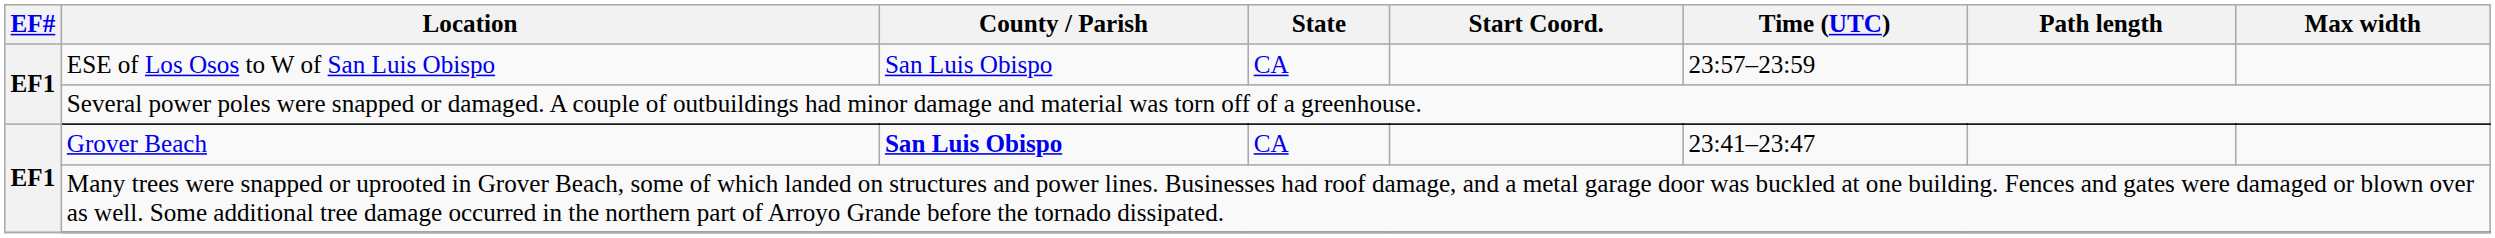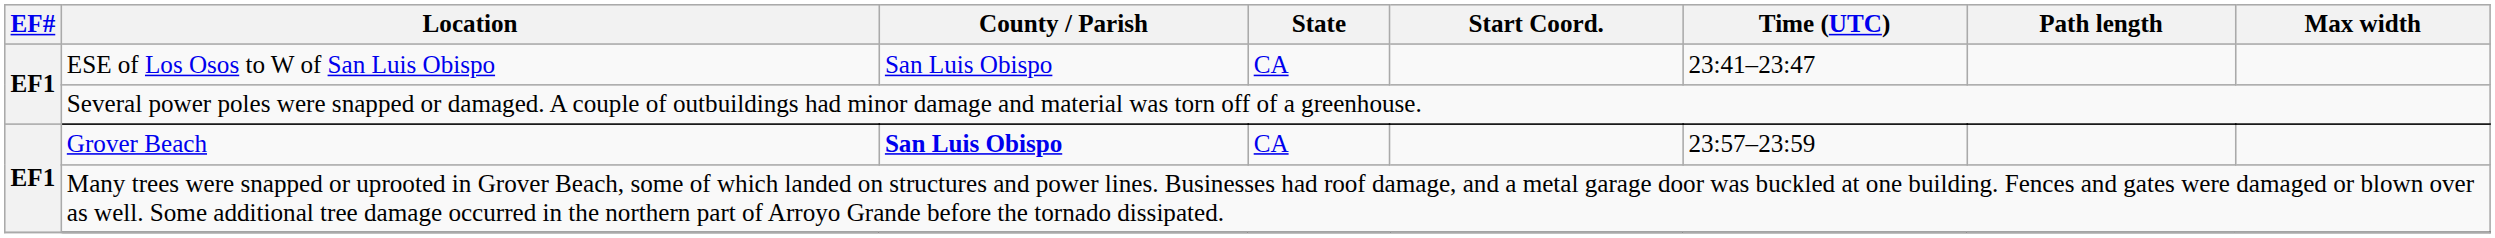(1752, 64) 23:57–23:59 -> (1752, 64) 23:41–23:47
(1752, 143) 23:41–23:47 -> (1752, 143) 23:57–23:59
